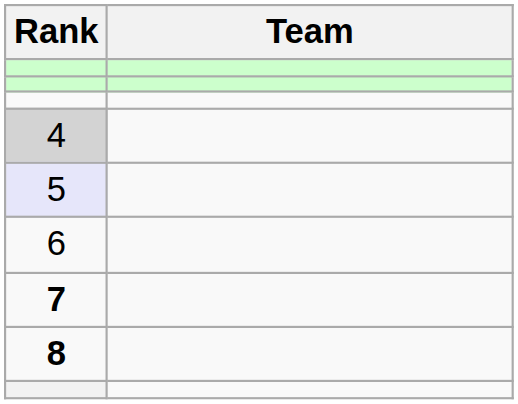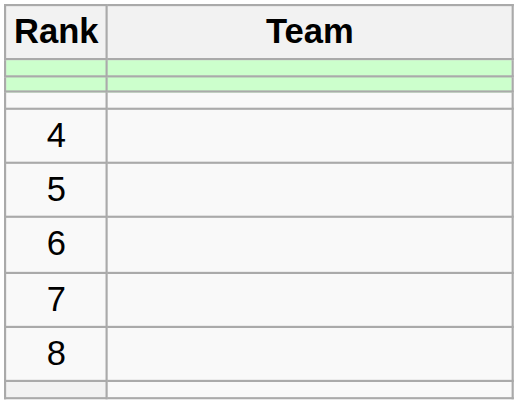(56, 134) lightgrey background -> (56, 134) no background
(56, 189) lavender background -> (56, 189) no background
(56, 298) bold -> (56, 298) normal
(56, 353) bold -> (56, 353) normal
